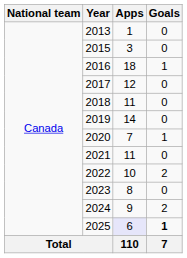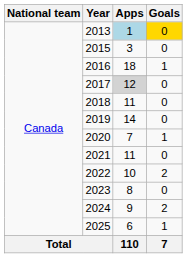(130, 31) no background -> (130, 31) lightblue background
(164, 31) no background -> (164, 31) gold background
(130, 84) no background -> (130, 84) lightgrey background
(130, 226) lavender background -> (130, 226) no background
(164, 226) bold -> (164, 226) normal
